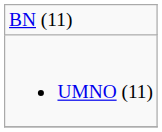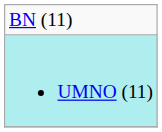(81, 92) no background -> (81, 92) paleturquoise background
